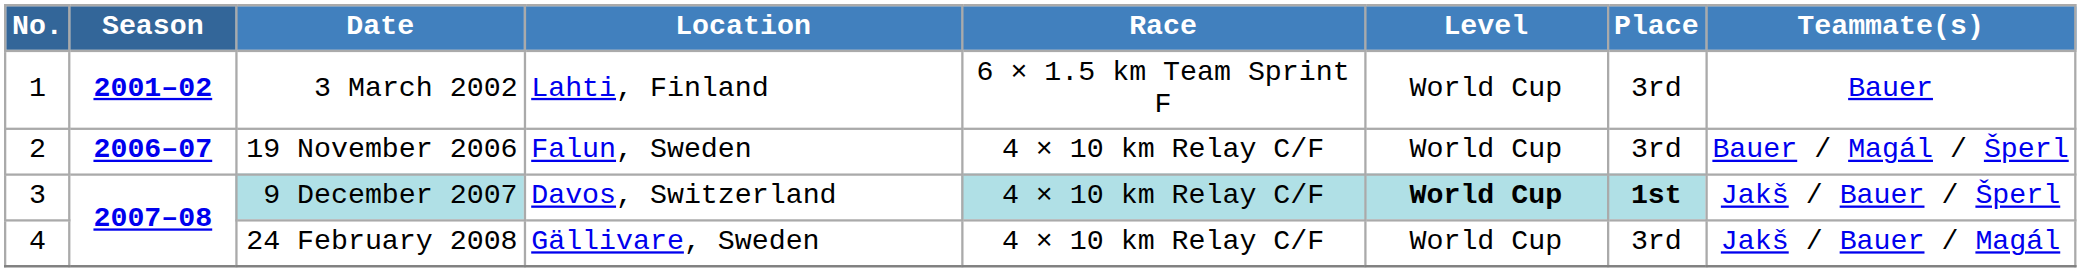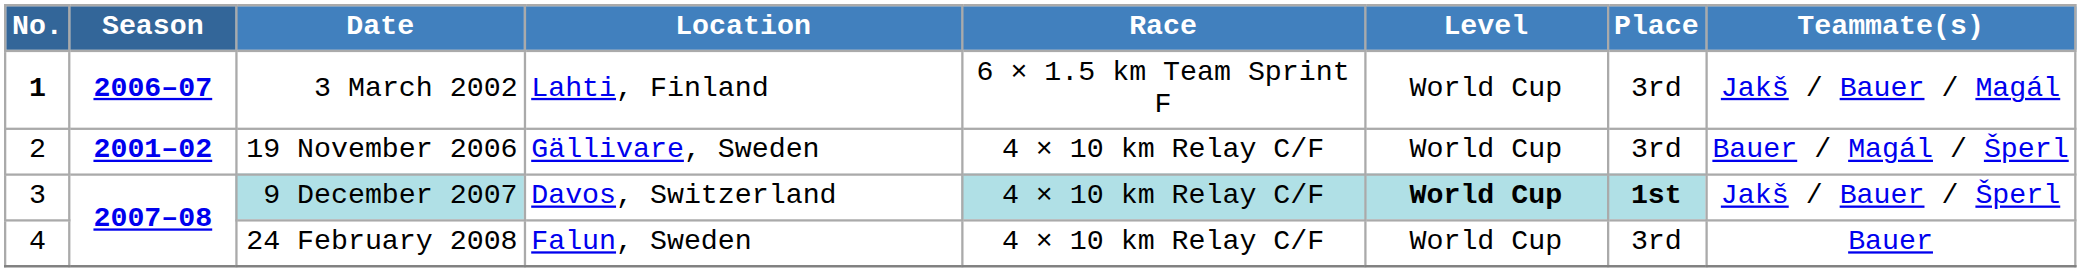(37, 90) normal -> (37, 90) bold
(153, 90) 2001–02 -> (153, 90) 2006–07
(1891, 90) Bauer -> (1891, 90) Jakš / Bauer / Magál
(153, 152) 2006–07 -> (153, 152) 2001–02
(641, 152) Falun, Sweden -> (675, 152) Gällivare, Sweden
(675, 243) Gällivare, Sweden -> (641, 243) Falun, Sweden
(1891, 243) Jakš / Bauer / Magál -> (1891, 243) Bauer
